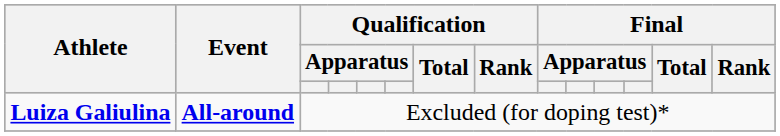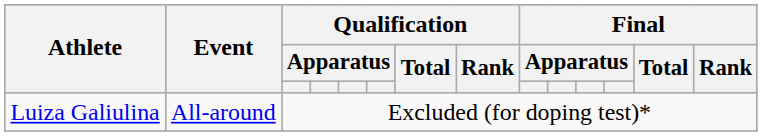(90, 112) bold -> (85, 112) normal
(238, 112) bold -> (223, 112) normal
